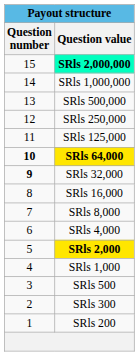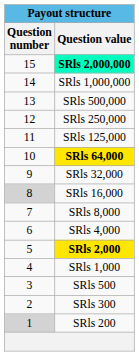(29, 156) bold -> (29, 156) normal
(29, 175) bold -> (29, 175) normal
(29, 193) no background -> (29, 193) lightgrey background
(29, 323) no background -> (29, 323) lightgrey background
